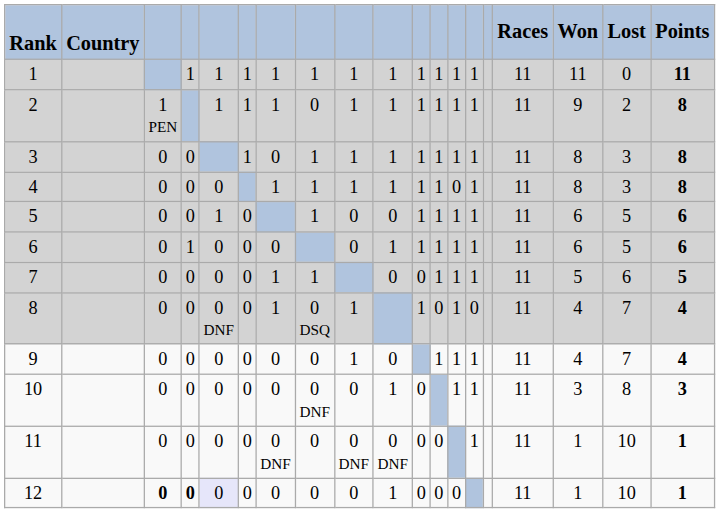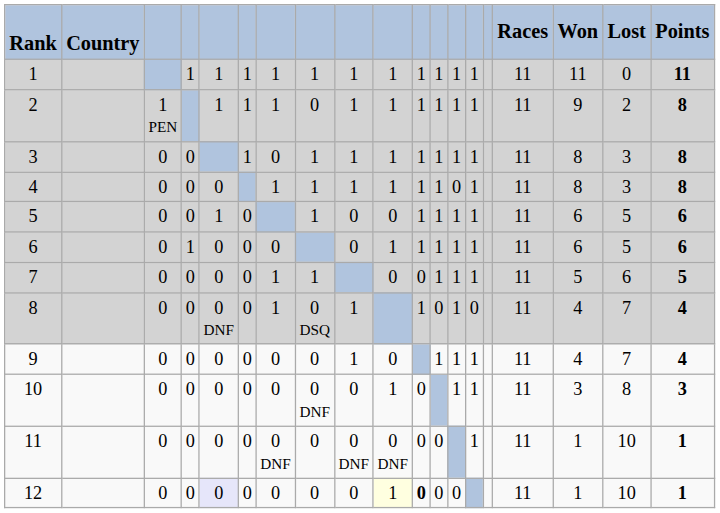(163, 492) bold -> (163, 492) normal
(190, 492) bold -> (190, 492) normal
(393, 492) no background -> (393, 492) lightyellow background
(421, 492) normal -> (421, 492) bold
